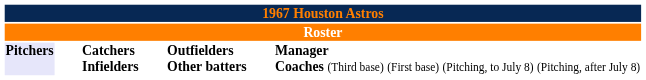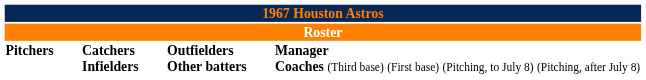(30, 51) lavender background -> (30, 51) no background
